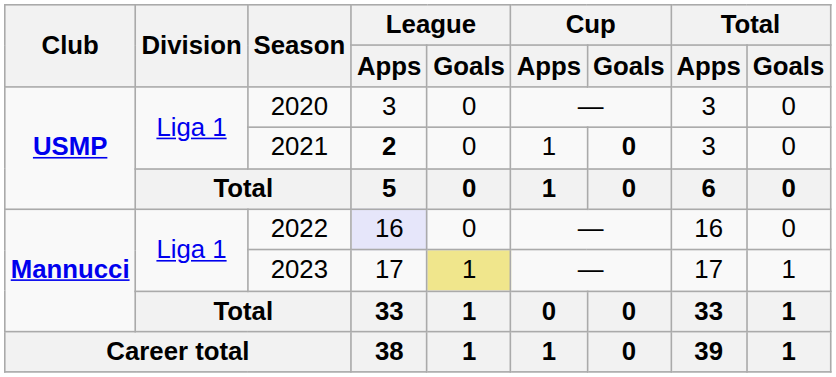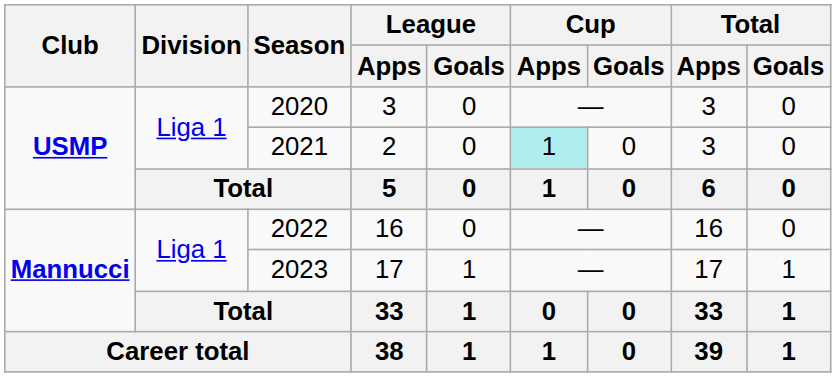(389, 147) bold -> (389, 147) normal
(549, 147) no background -> (549, 147) paleturquoise background
(629, 147) bold -> (629, 147) normal
(389, 229) lavender background -> (389, 229) no background
(469, 270) khaki background -> (469, 270) no background
